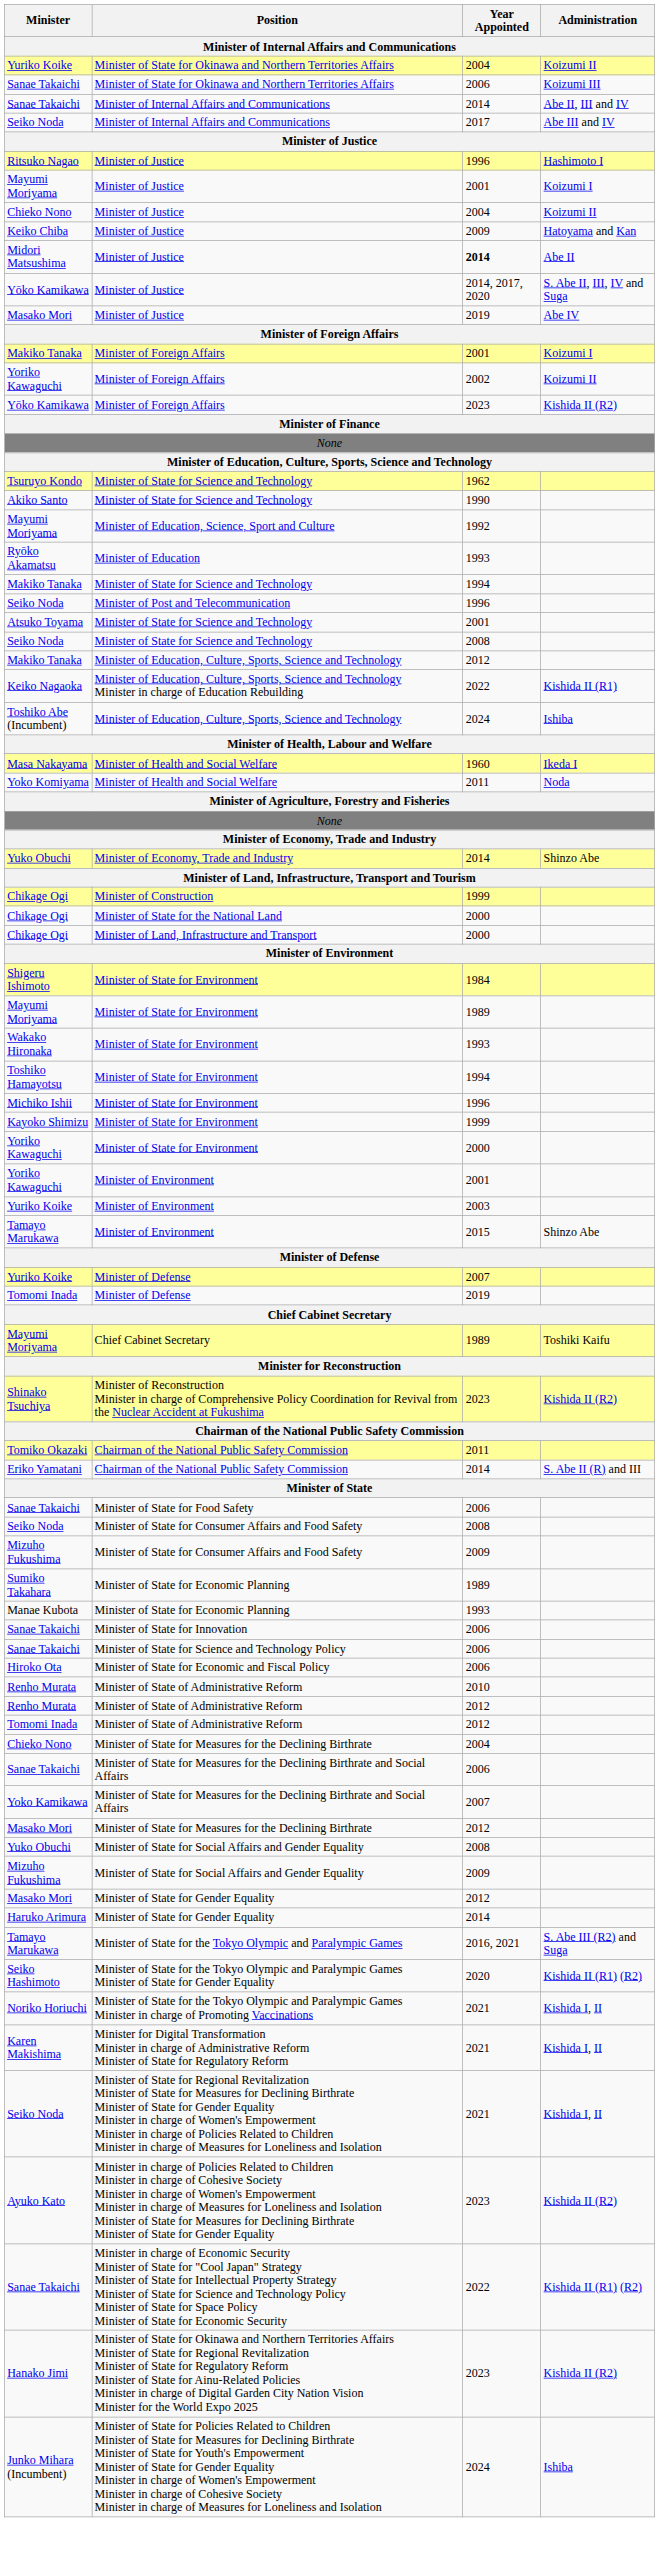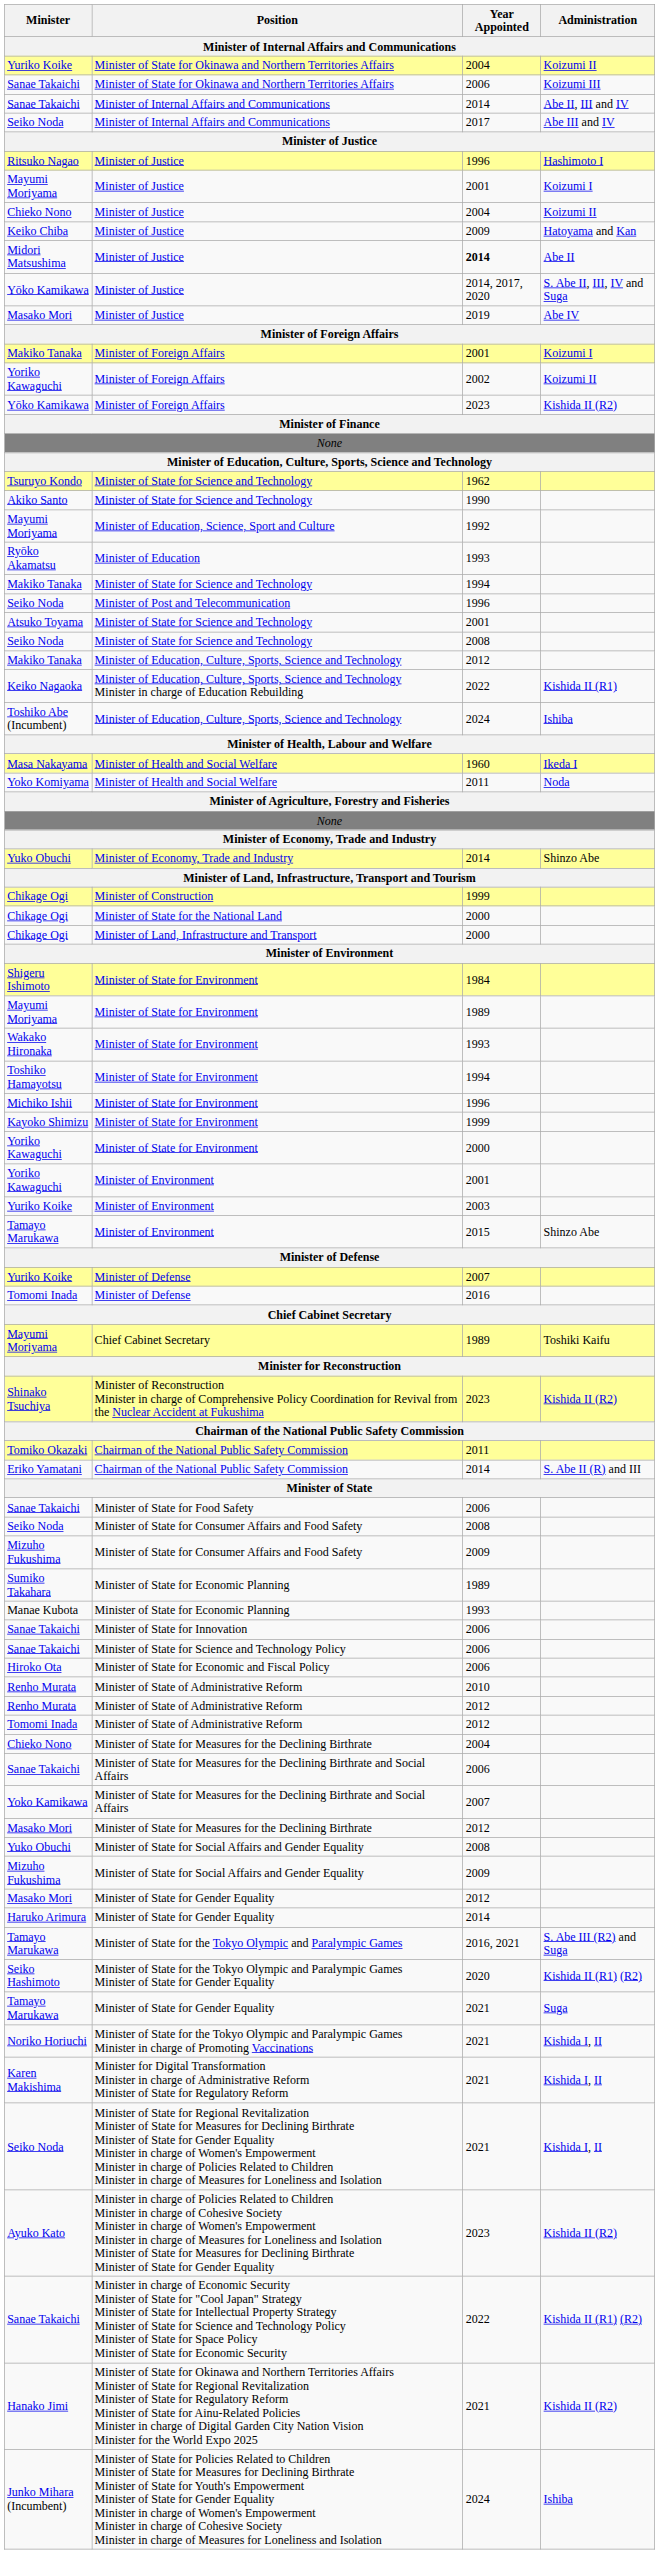(478, 1295) 2019 -> (478, 1295) 2016
+ row: (33, 2008)
(478, 2373) 2023 -> (478, 2406) 2021
